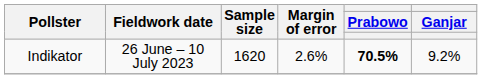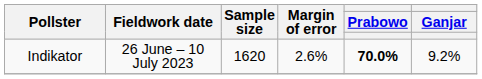(378, 56) 70.5% -> (378, 56) 70.0%
